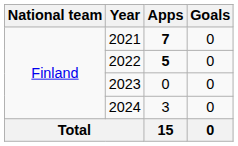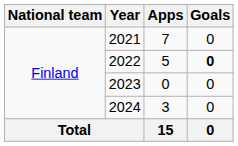(166, 38) bold -> (166, 38) normal
(166, 61) bold -> (166, 61) normal
(210, 61) normal -> (210, 61) bold
